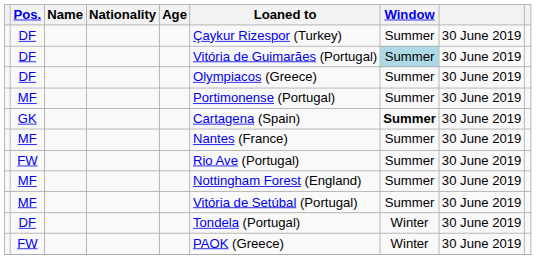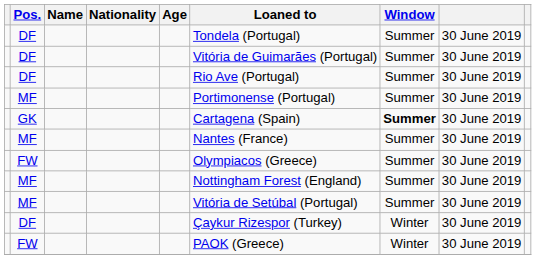(267, 35) Çaykur Rizespor (Turkey) -> (247, 35) Tondela (Portugal)
(410, 56) lightblue background -> (410, 56) no background
(255, 77) Olympiacos (Greece) -> (246, 77) Rio Ave (Portugal)
(246, 160) Rio Ave (Portugal) -> (255, 160) Olympiacos (Greece)
(247, 222) Tondela (Portugal) -> (267, 222) Çaykur Rizespor (Turkey)
